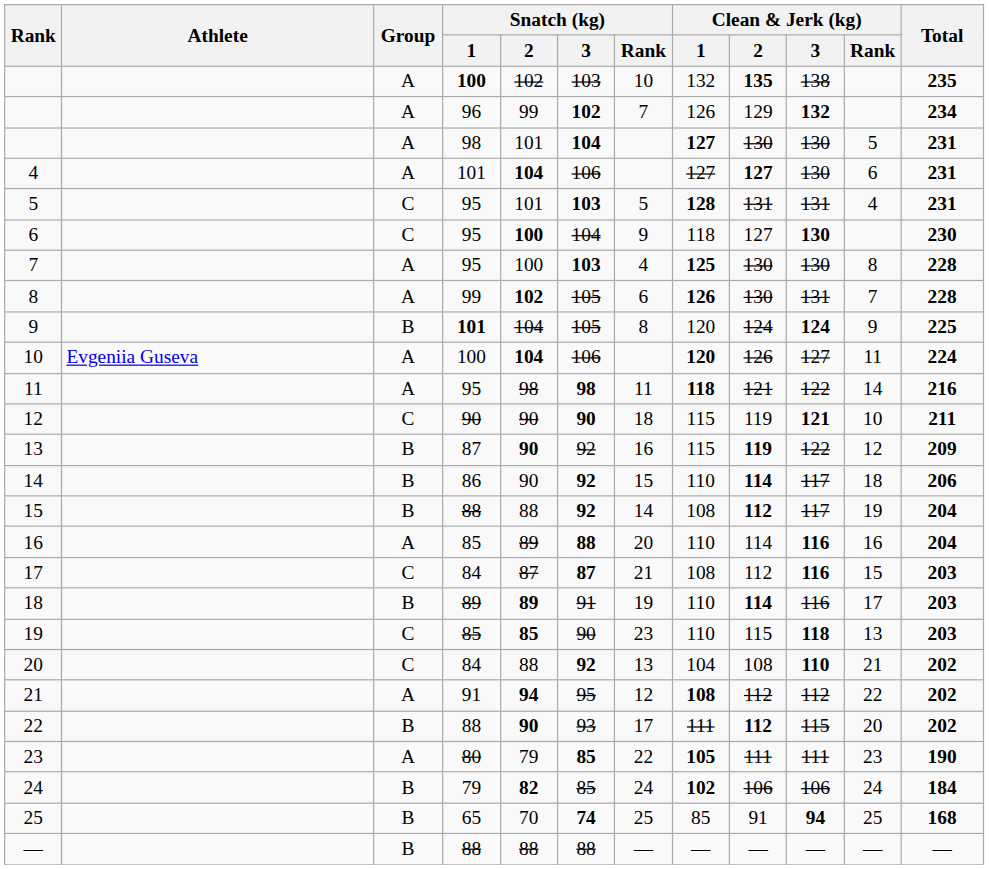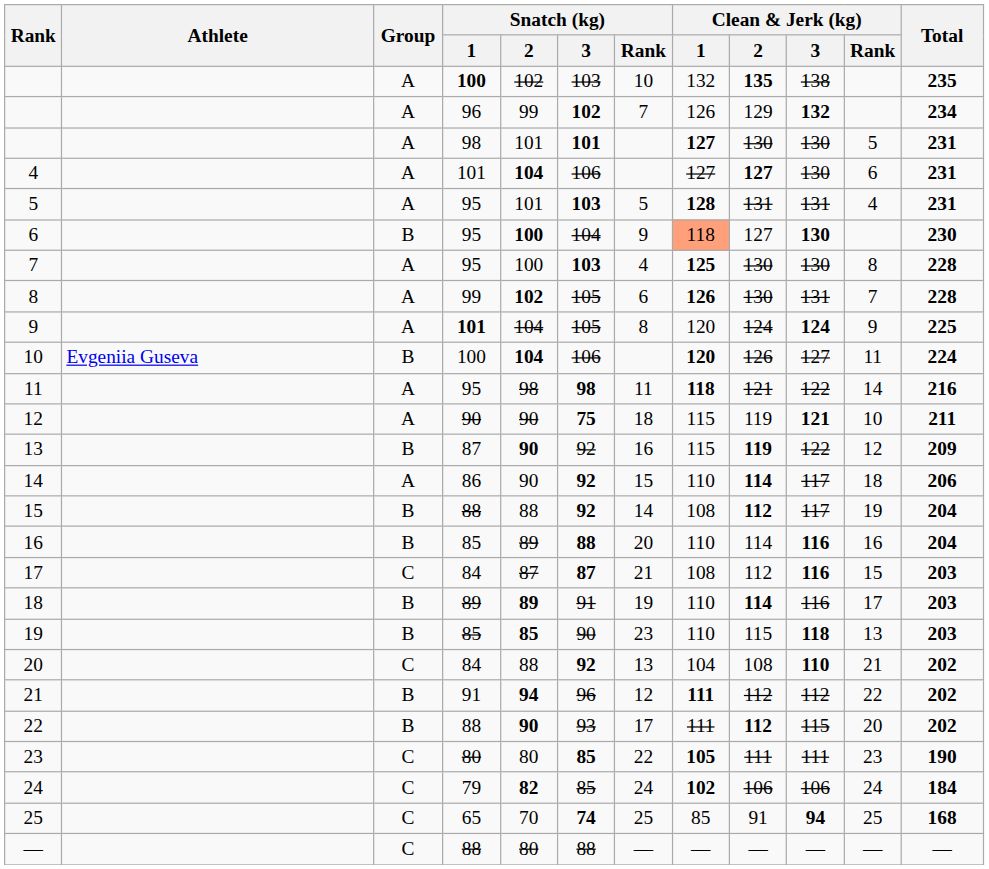(586, 142) 104 -> (586, 142) 101
(408, 204) C -> (408, 204) A
(408, 234) C -> (408, 234) B
(701, 234) no background -> (701, 234) lightsalmon background
(408, 326) B -> (408, 326) A
(408, 357) A -> (408, 357) B
(408, 419) C -> (408, 419) A
(586, 419) 90 -> (586, 419) 75
(408, 480) B -> (408, 480) A
(408, 541) A -> (408, 541) B
(408, 633) C -> (408, 633) B
(408, 695) A -> (408, 695) B
(586, 695) 95 -> (586, 695) 96
(701, 695) 108 -> (701, 695) 111
(408, 756) A -> (408, 756) C
(529, 756) 79 -> (529, 756) 80
(408, 787) B -> (408, 787) C
(408, 818) B -> (408, 818) C
(408, 848) B -> (408, 848) C
(529, 848) 88 -> (529, 848) 80
